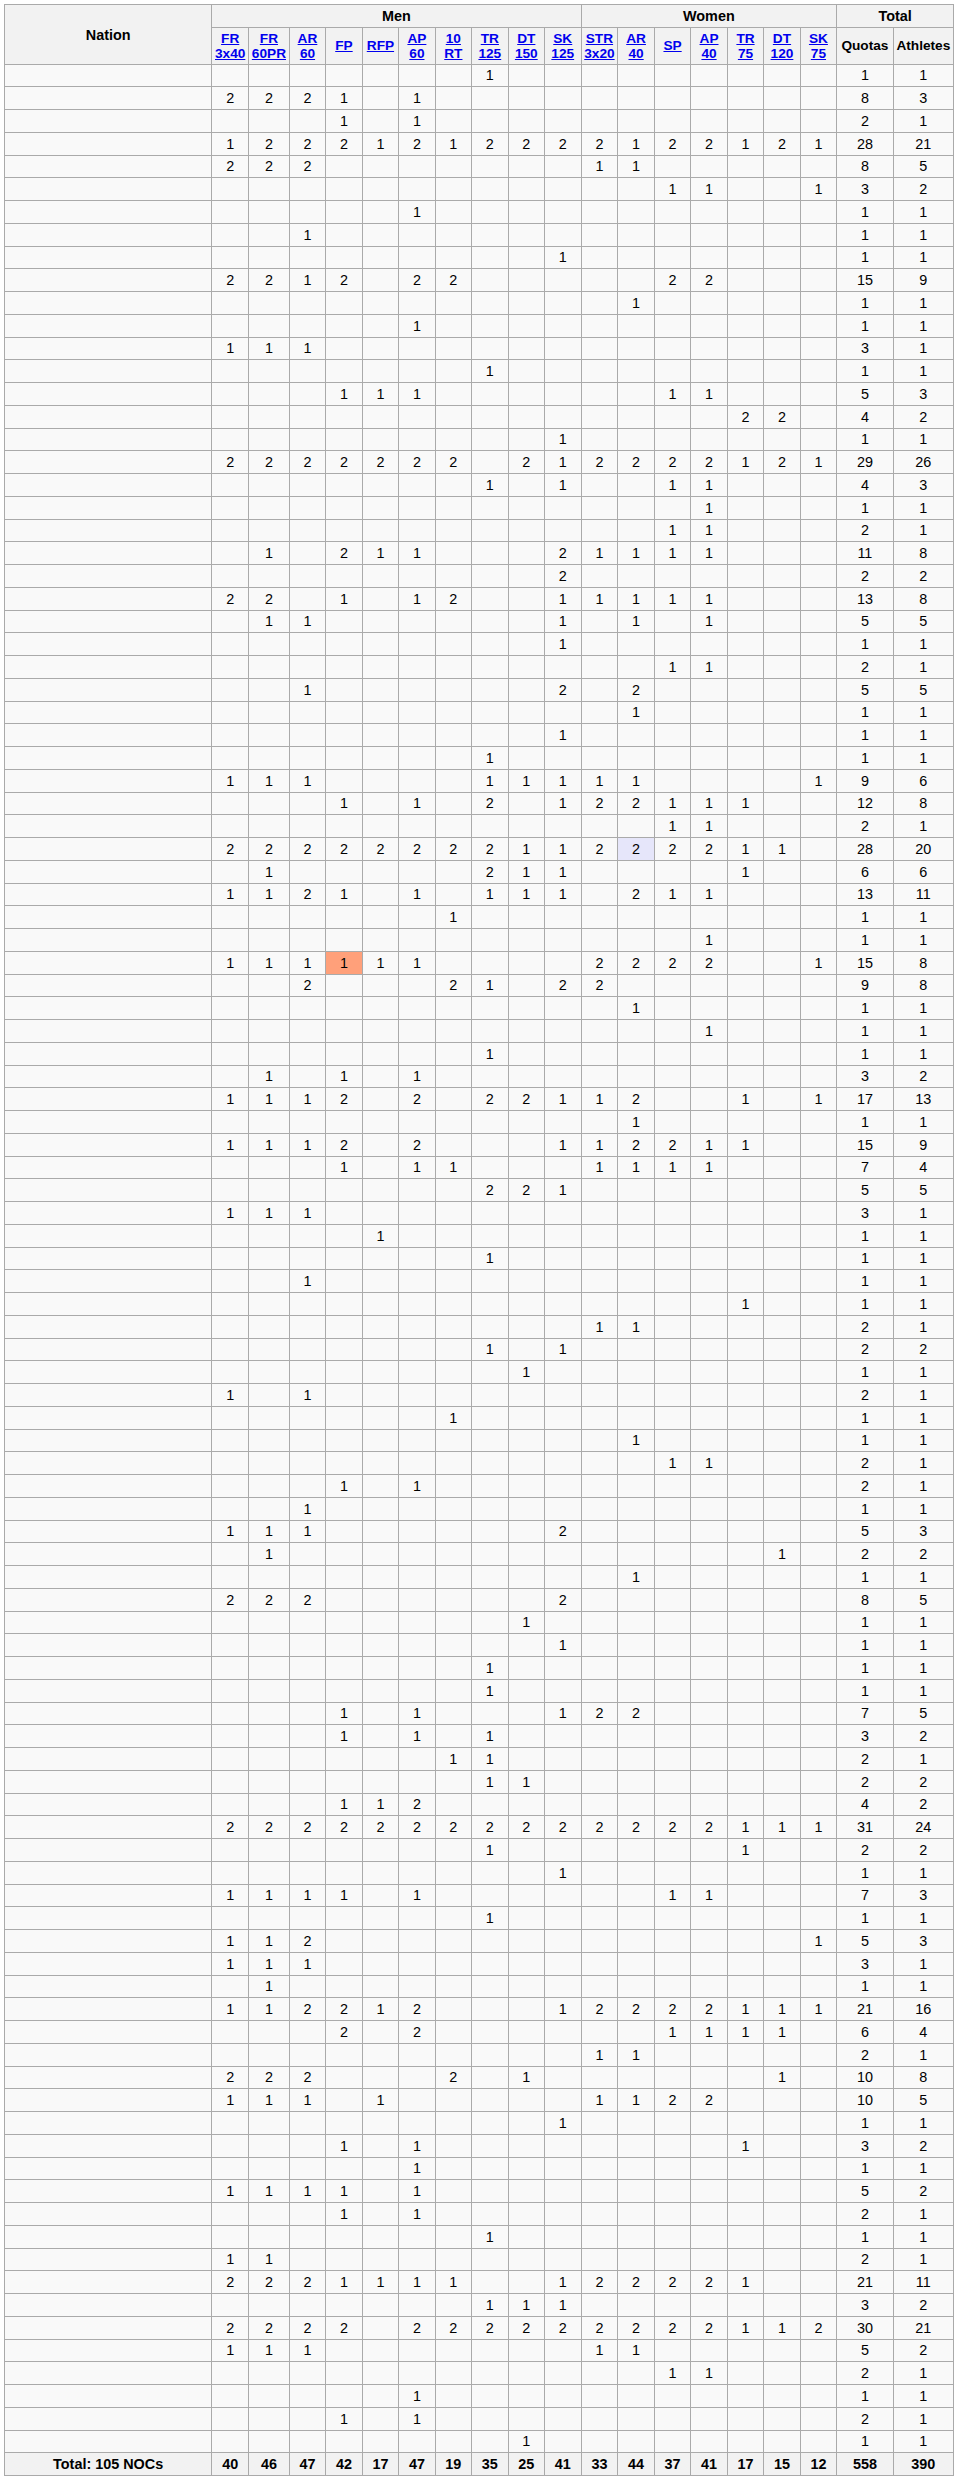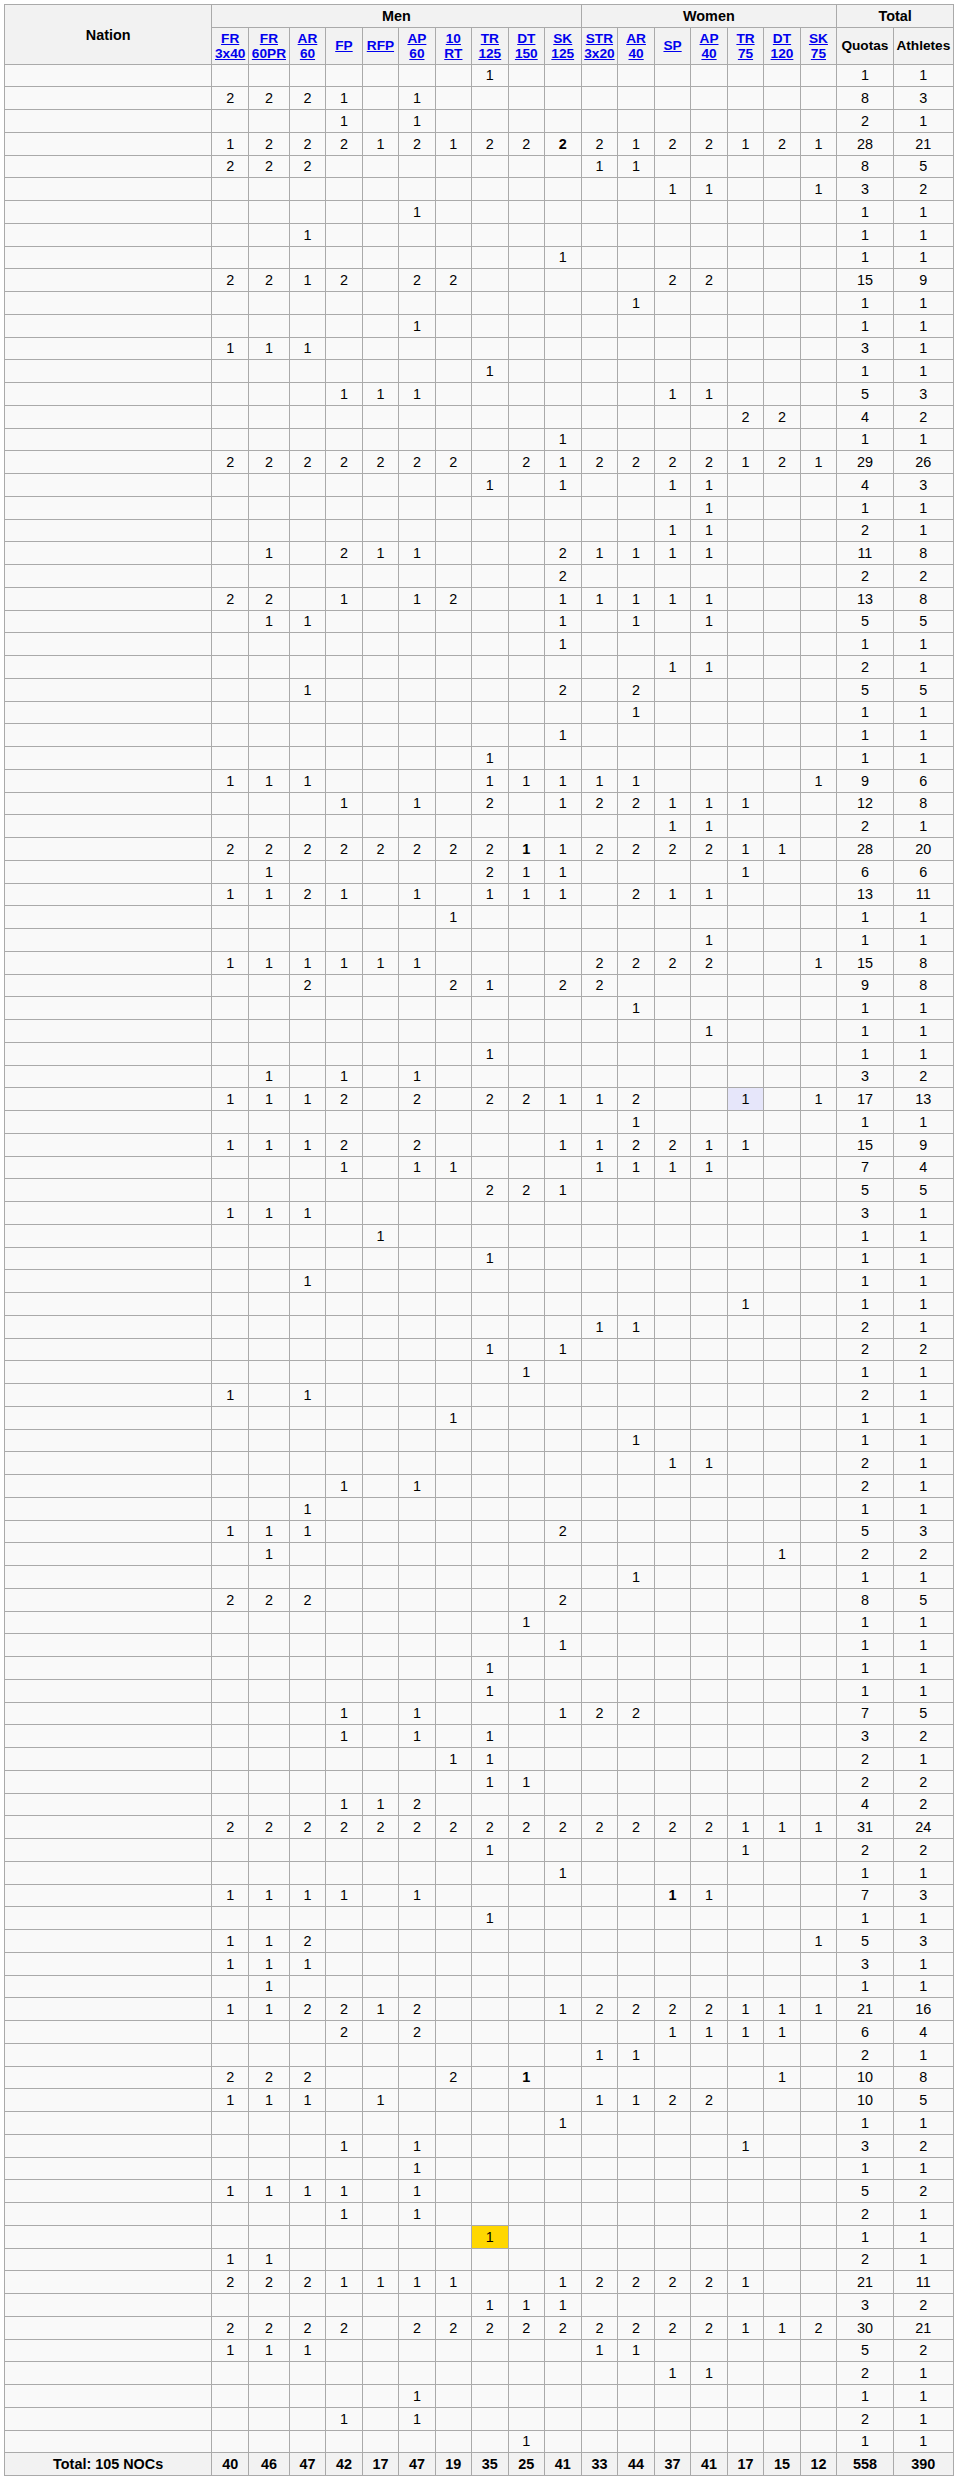(563, 144) normal -> (563, 144) bold
(526, 849) normal -> (526, 849) bold
(636, 849) lavender background -> (636, 849) no background
(344, 963) lightsalmon background -> (344, 963) no background
(745, 1099) no background -> (745, 1099) lavender background
(673, 1895) normal -> (673, 1895) bold
(526, 2077) normal -> (526, 2077) bold
(490, 2237) no background -> (490, 2237) gold background
